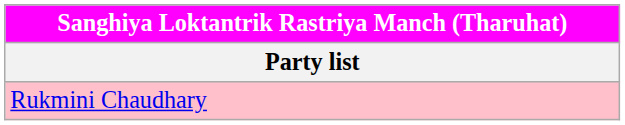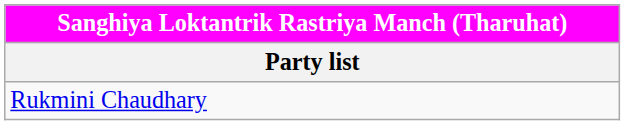(109, 100) pink background -> (109, 100) no background
